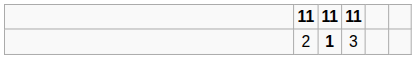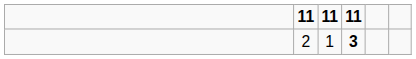(330, 41) bold -> (330, 41) normal
(353, 41) normal -> (353, 41) bold
